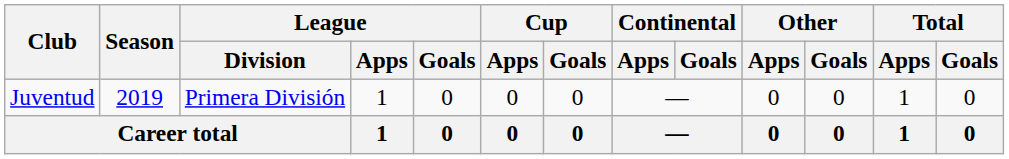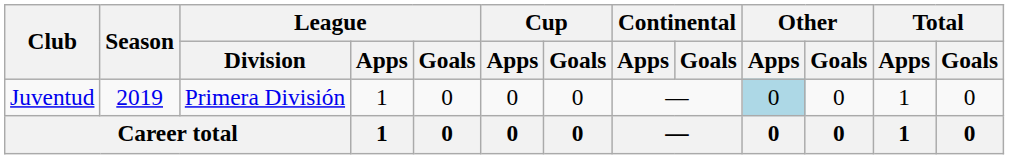(774, 97) no background -> (774, 97) lightblue background
